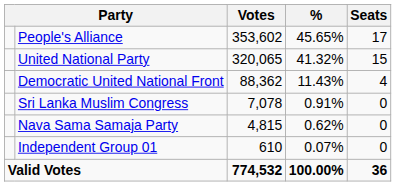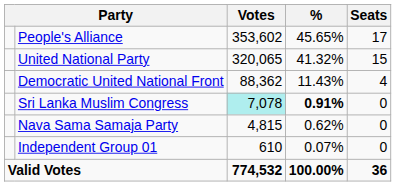(265, 103) no background -> (265, 103) paleturquoise background
(324, 103) normal -> (324, 103) bold
